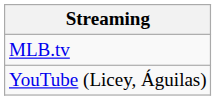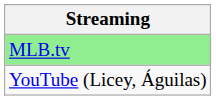(39, 49) no background -> (39, 49) lightgreen background
